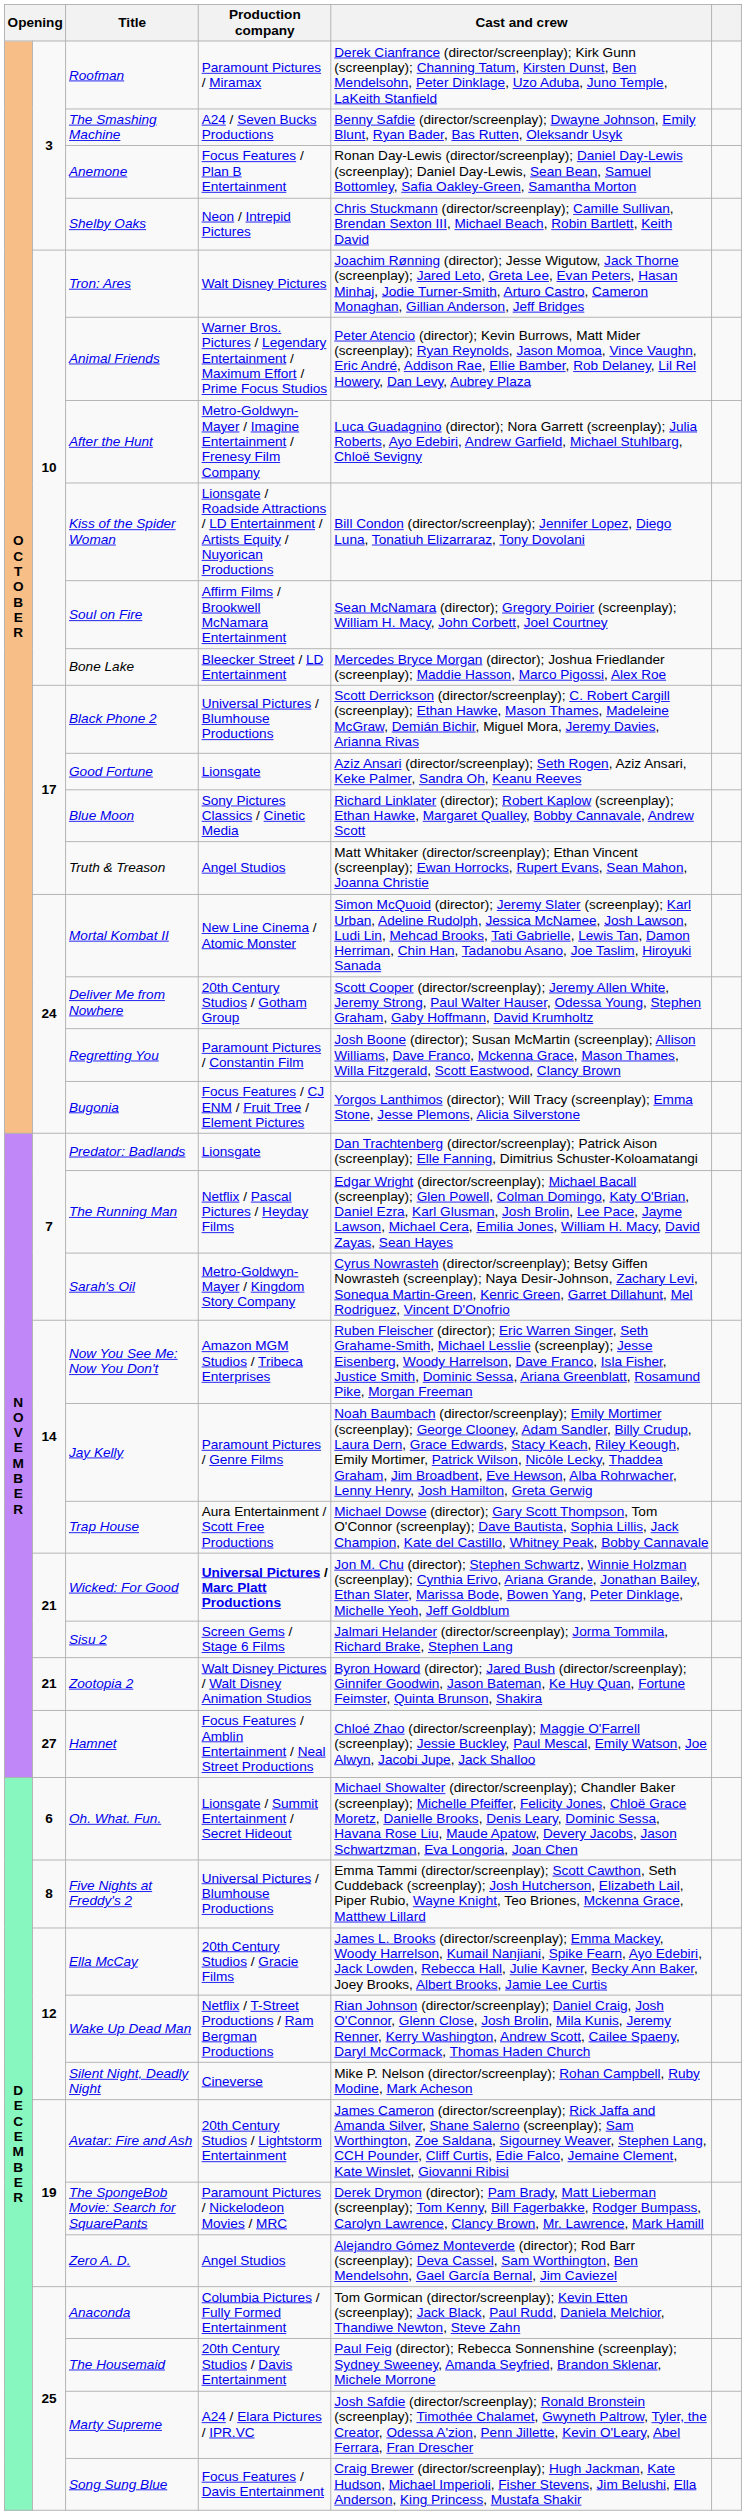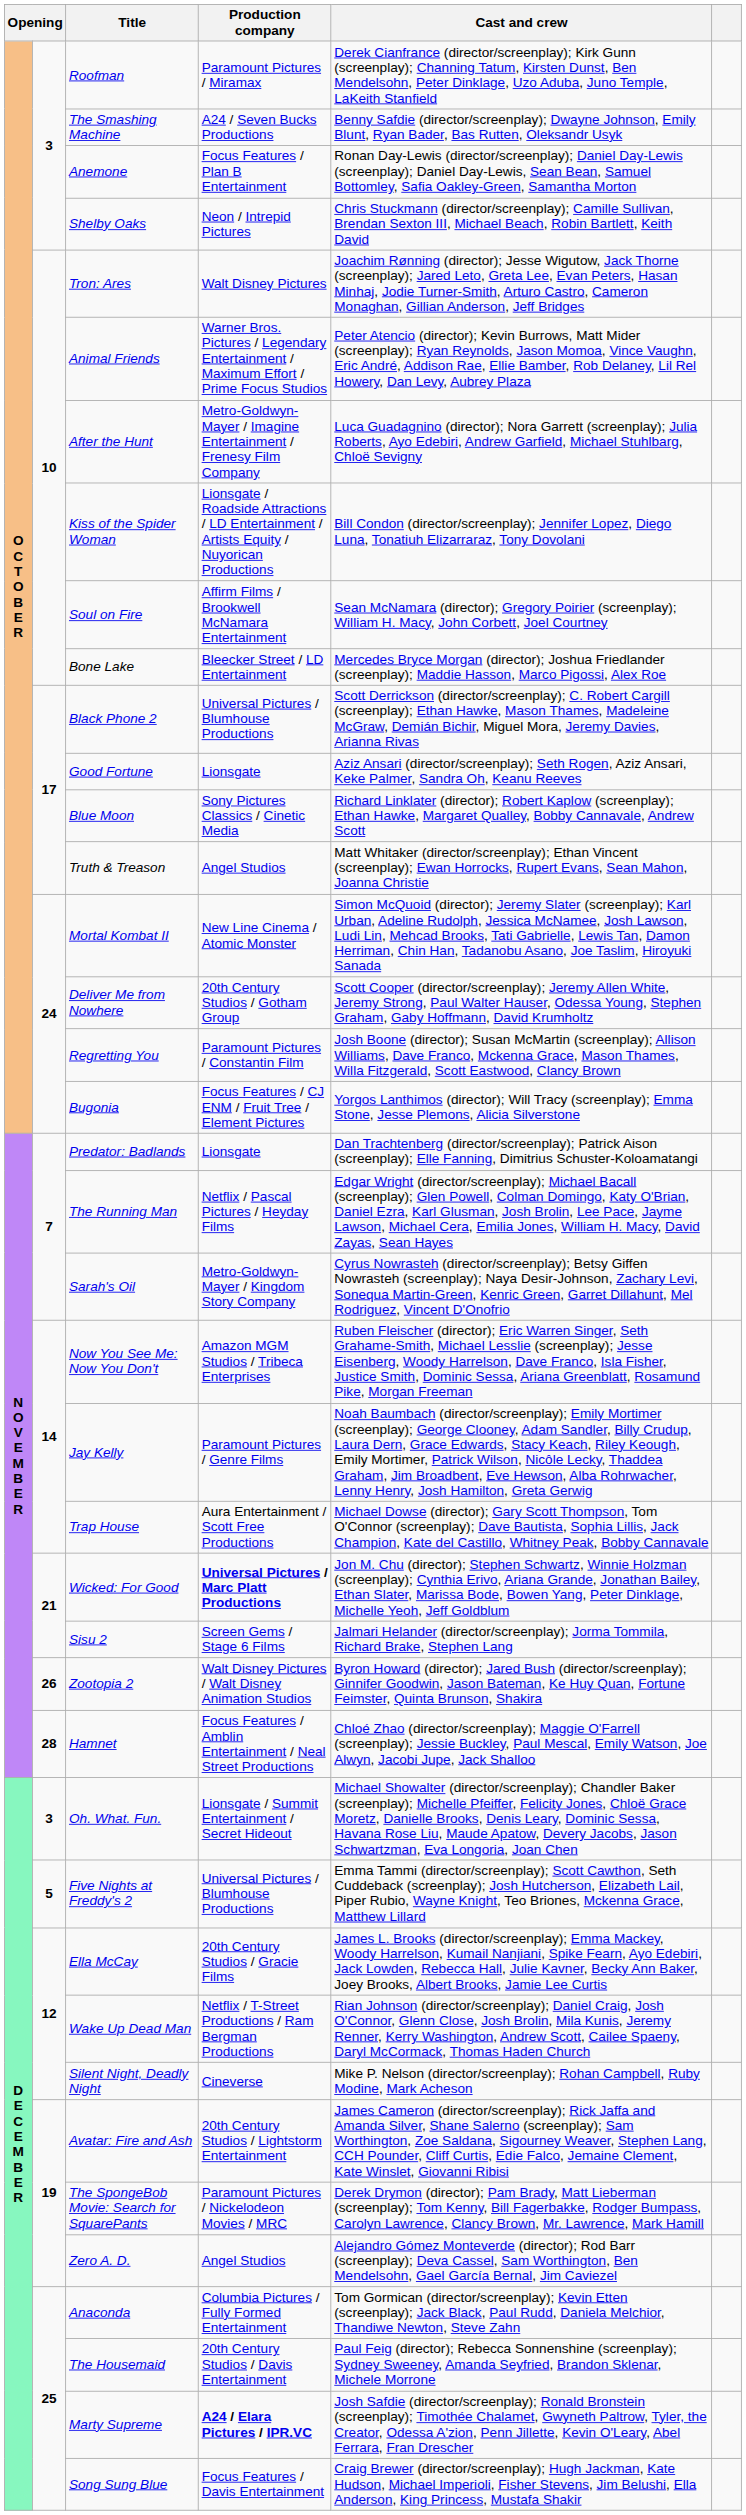(49, 1683) 21 -> (49, 1683) 26
(49, 1743) 27 -> (49, 1743) 28
(49, 1818) 6 -> (49, 1818) 3
(49, 1893) 8 -> (49, 1893) 5
(262, 2424) normal -> (257, 2424) bold
